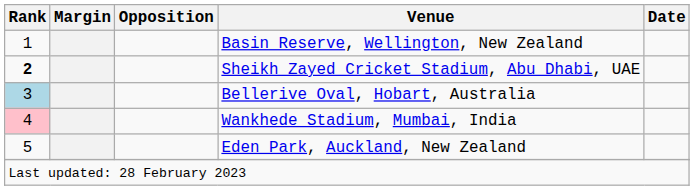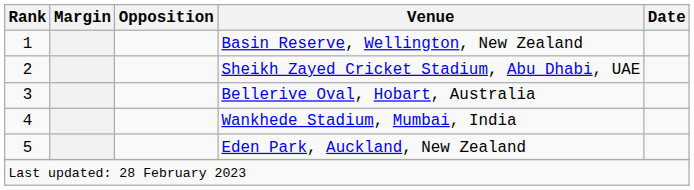(27, 69) bold -> (27, 69) normal
(27, 95) lightblue background -> (27, 95) no background
(27, 121) pink background -> (27, 121) no background
